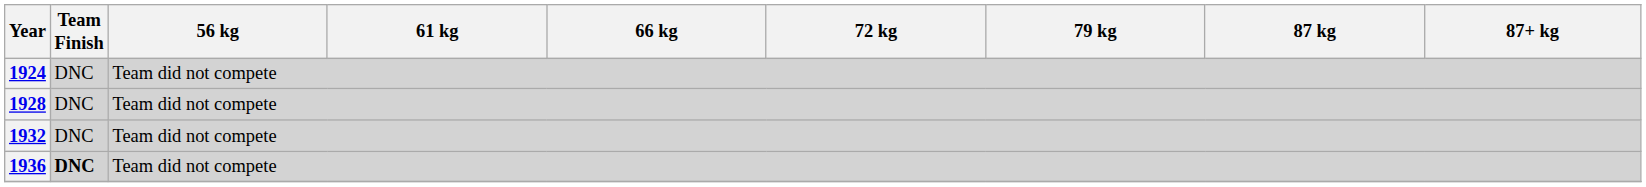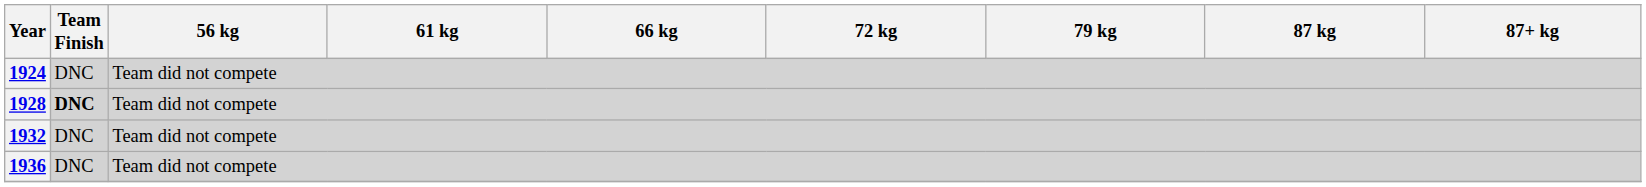(74, 104) normal -> (75, 104) bold
(75, 166) bold -> (74, 166) normal
